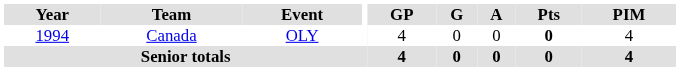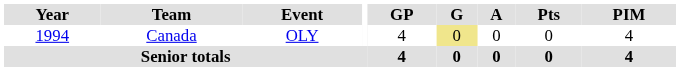(457, 35) no background -> (457, 35) khaki background
(549, 35) bold -> (549, 35) normal
